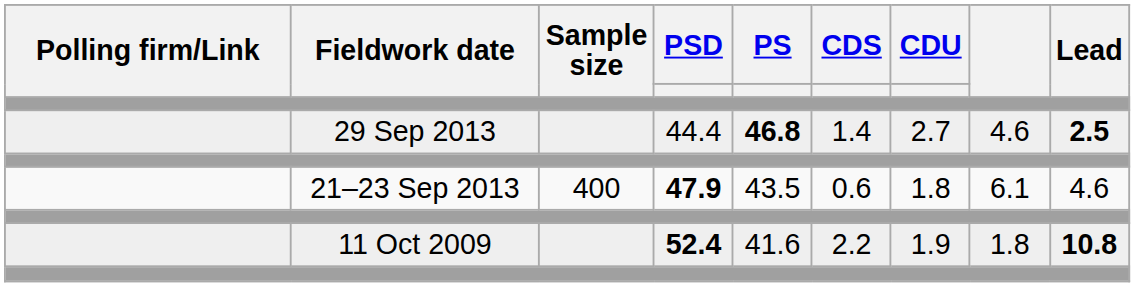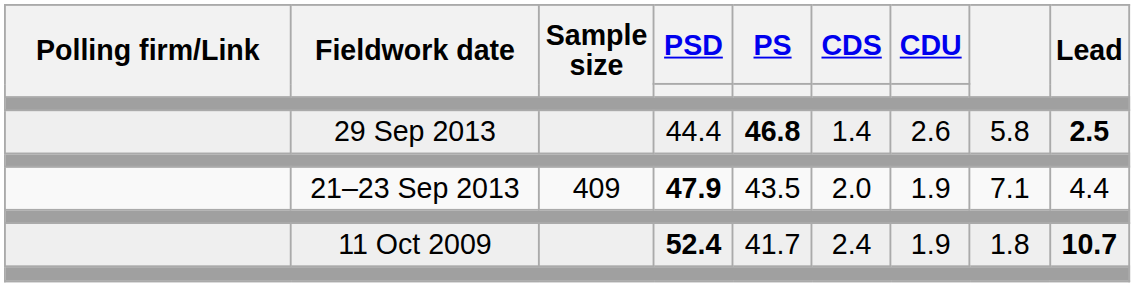(931, 131) 2.7 -> (931, 131) 2.6
(1010, 131) 4.6 -> (1010, 131) 5.8
(597, 188) 400 -> (597, 188) 409
(852, 188) 0.6 -> (852, 188) 2.0
(931, 188) 1.8 -> (931, 188) 1.9
(1010, 188) 6.1 -> (1010, 188) 7.1
(1089, 188) 4.6 -> (1089, 188) 4.4
(773, 245) 41.6 -> (773, 245) 41.7
(852, 245) 2.2 -> (852, 245) 2.4
(1089, 245) 10.8 -> (1089, 245) 10.7
